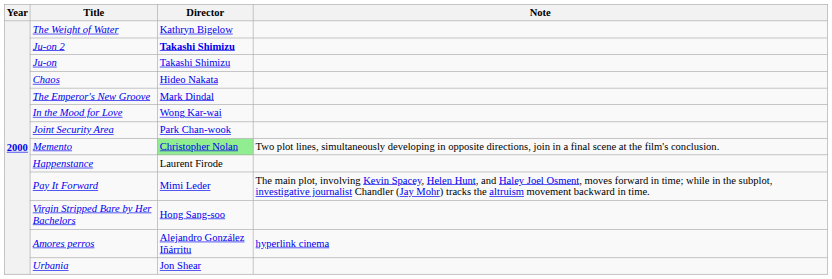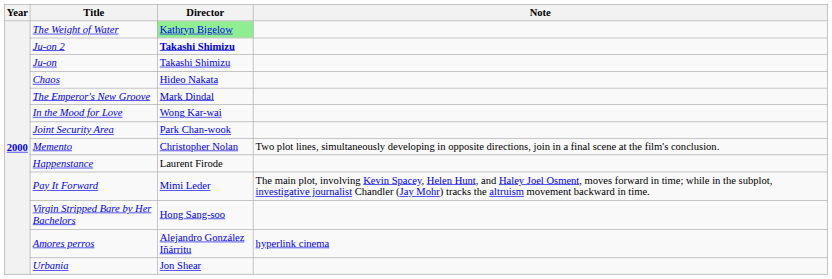(196, 29) no background -> (196, 29) lightgreen background
(199, 146) lightgreen background -> (199, 146) no background
